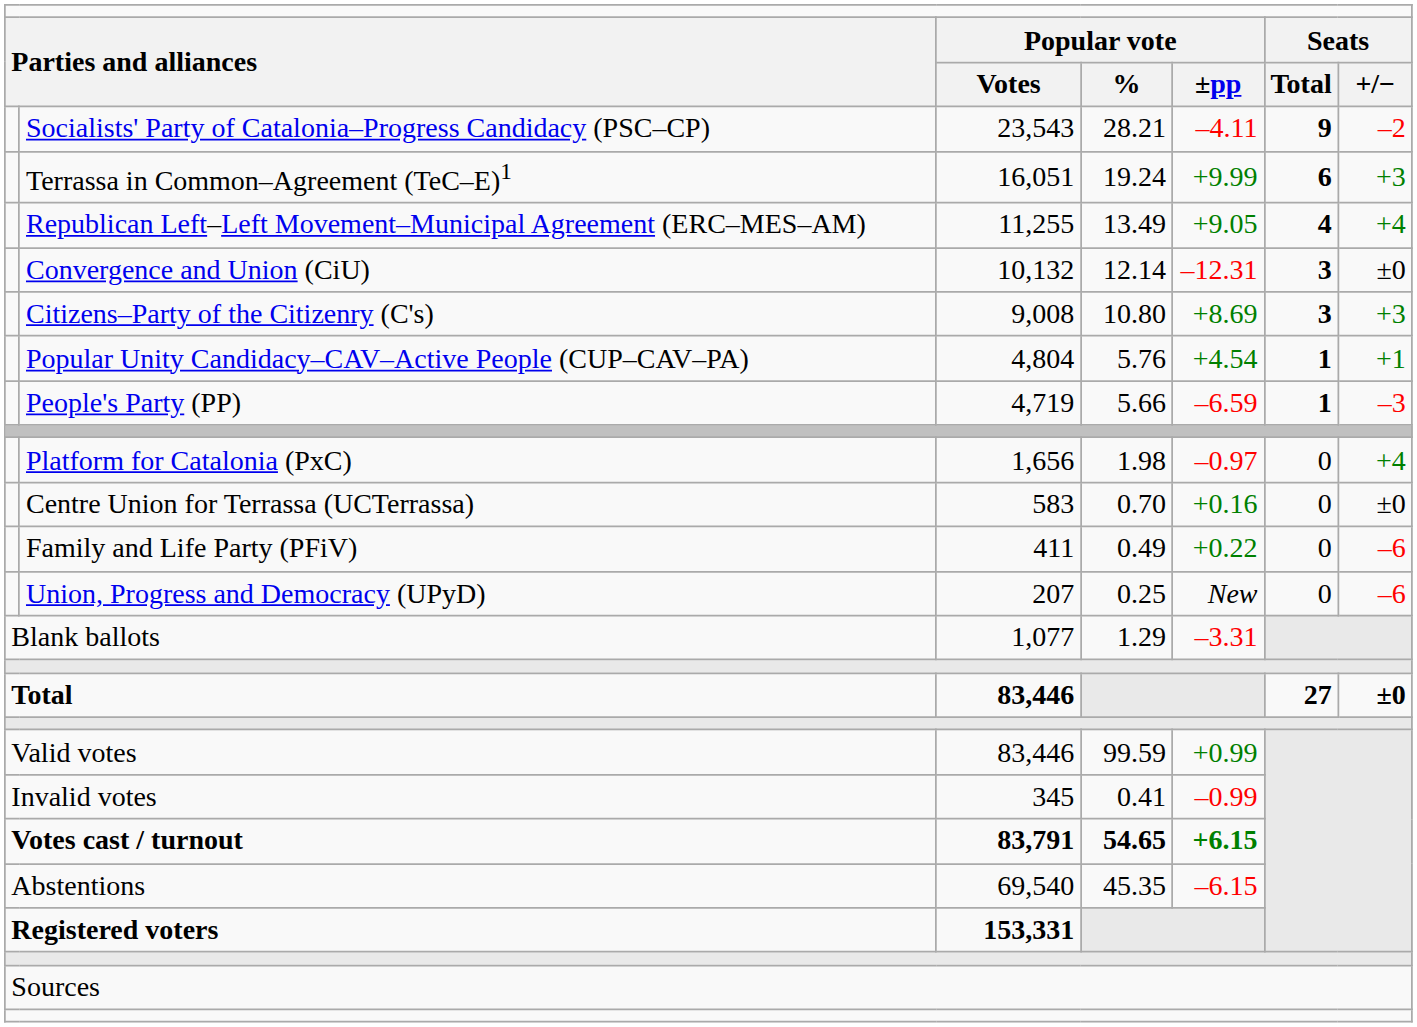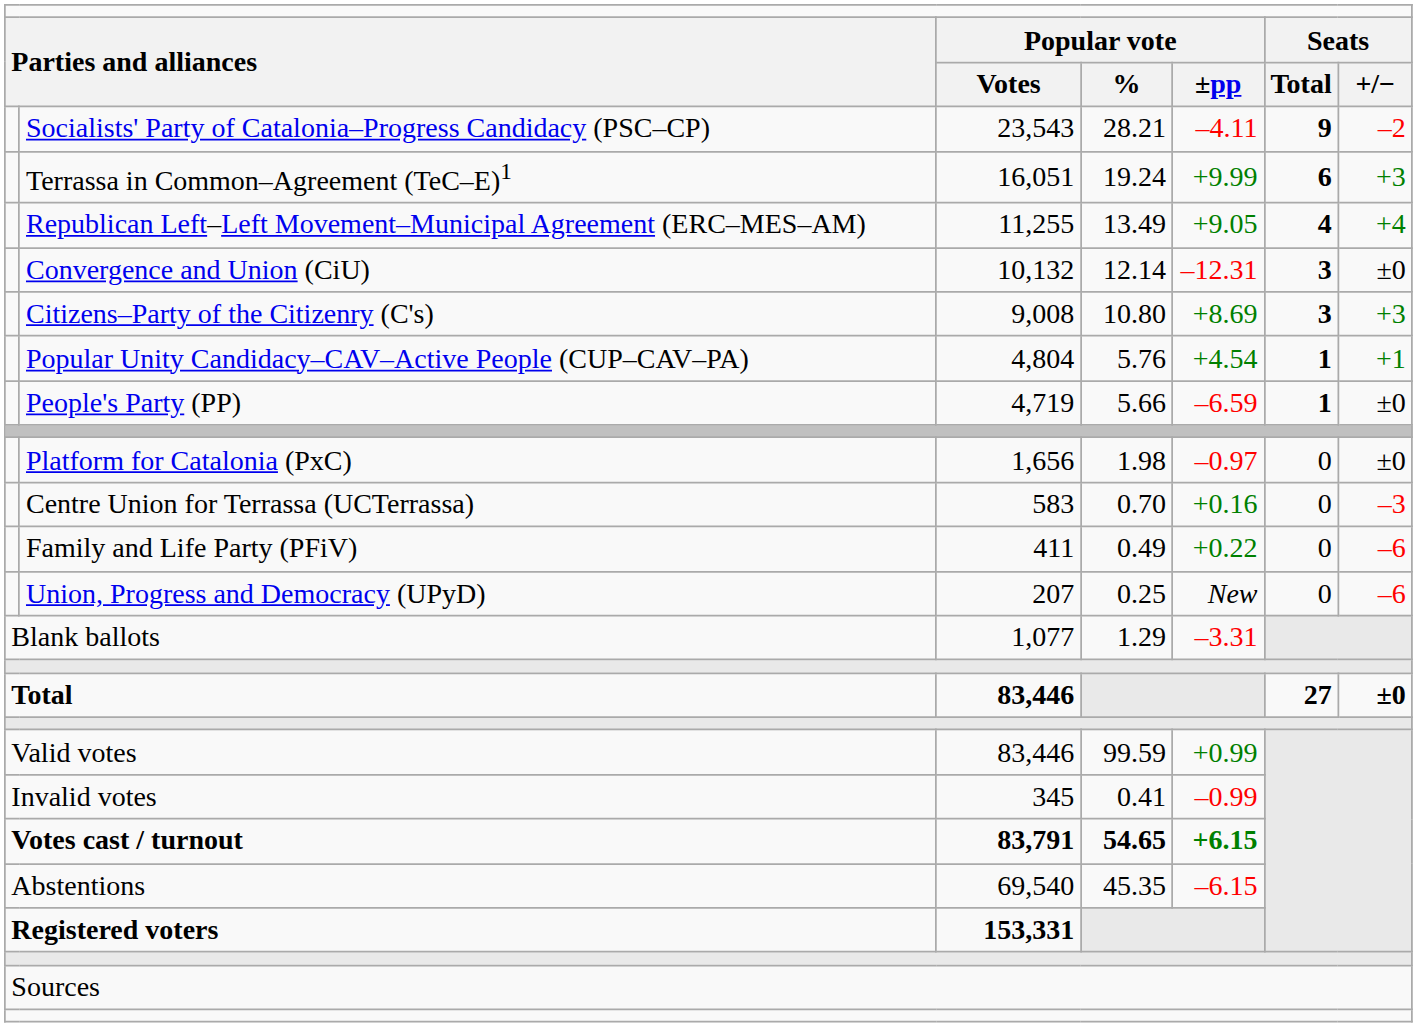(1392, 402) –3 -> (1391, 402) ±0
(1391, 459) +4 -> (1391, 459) ±0
(1391, 504) ±0 -> (1392, 504) –3
